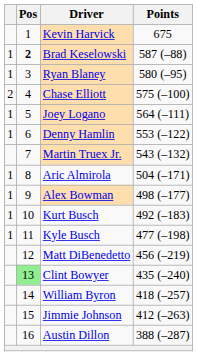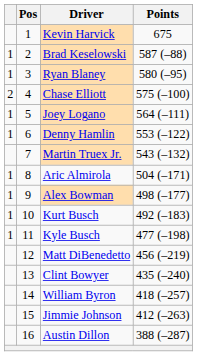(28, 54) bold -> (28, 54) normal
(28, 275) lightgreen background -> (28, 275) no background
